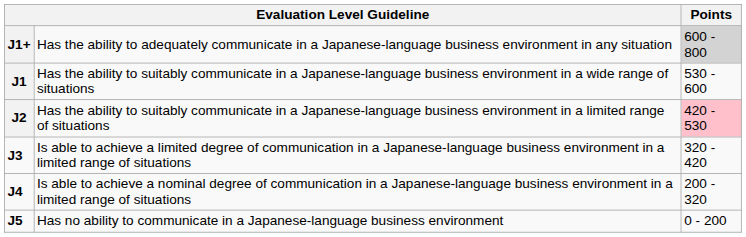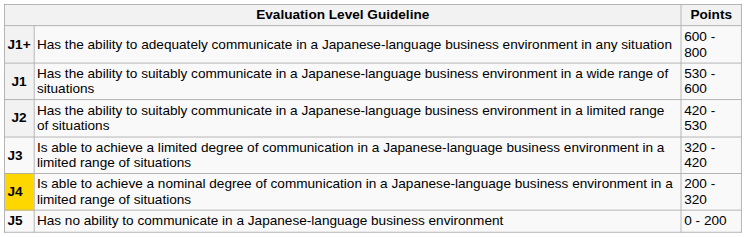(700, 44) lightgrey background -> (700, 44) no background
(700, 118) pink background -> (700, 118) no background
(15, 191) no background -> (15, 191) gold background
